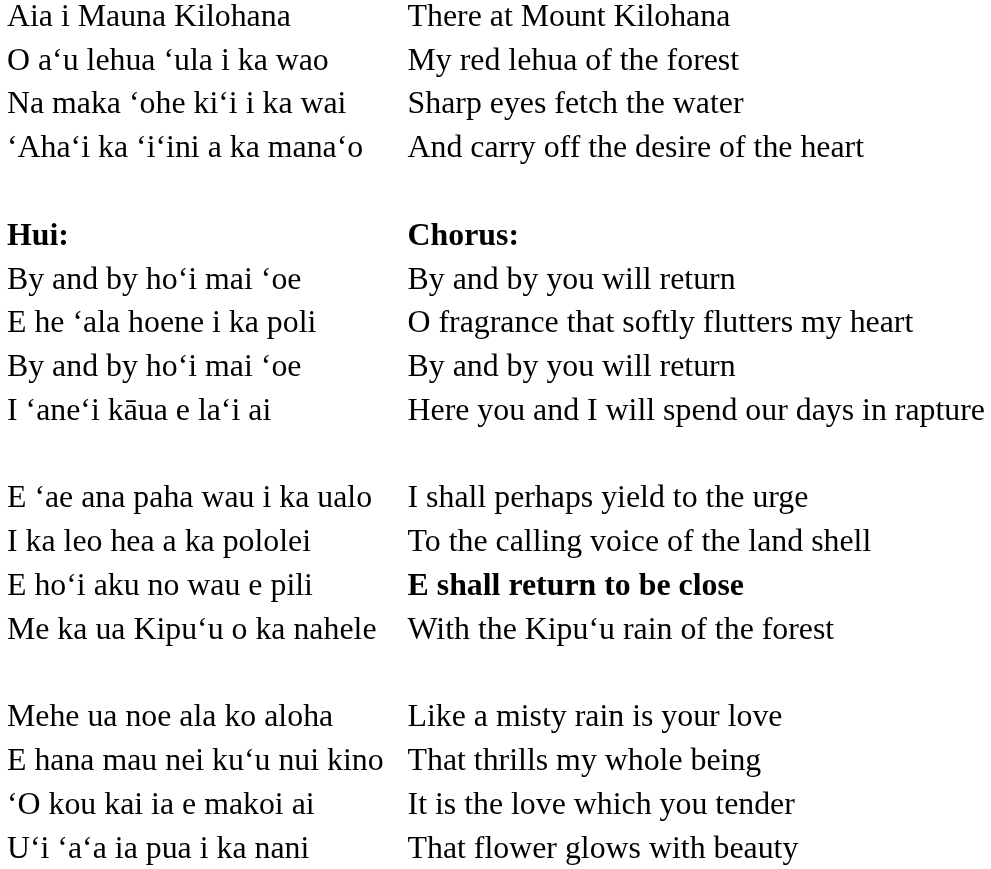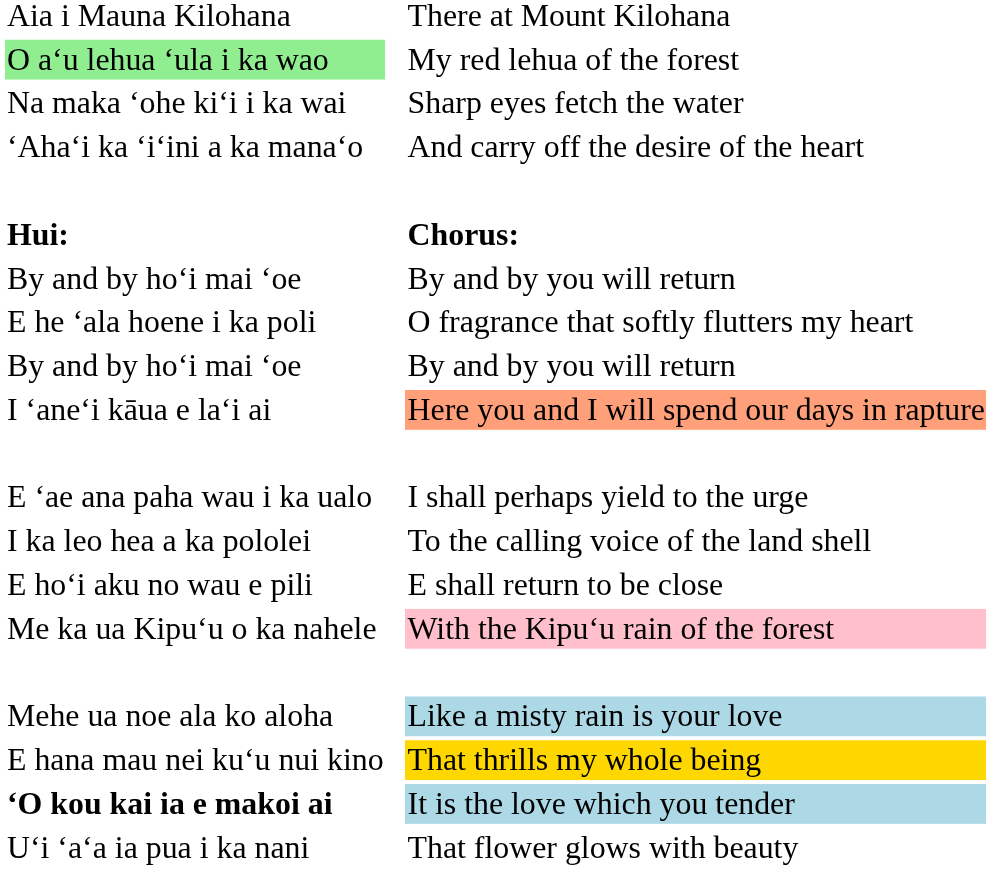(168, 59) no background -> (168, 59) lightgreen background
(696, 409) no background -> (696, 409) lightsalmon background
(576, 584) bold -> (565, 584) normal
(621, 628) no background -> (621, 628) pink background
(595, 715) no background -> (595, 715) lightblue background
(584, 759) no background -> (584, 759) gold background
(161, 803) normal -> (170, 803) bold
(601, 803) no background -> (601, 803) lightblue background
